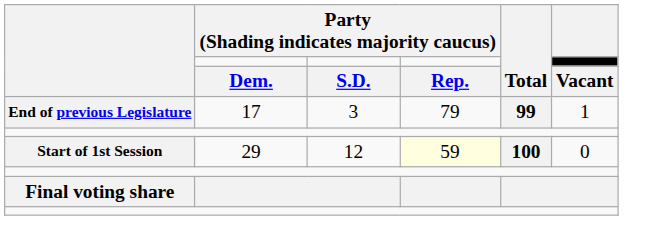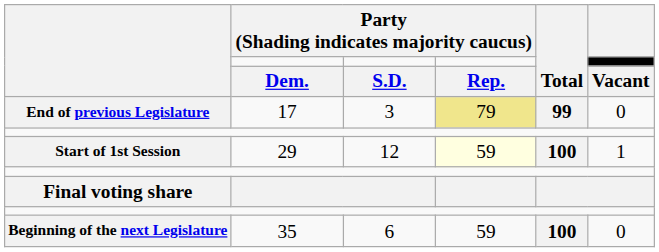(450, 111) no background -> (486, 111) khaki background
(585, 111) 1 -> (621, 111) 0
(585, 151) 0 -> (621, 151) 1
+ row: (118, 230)
